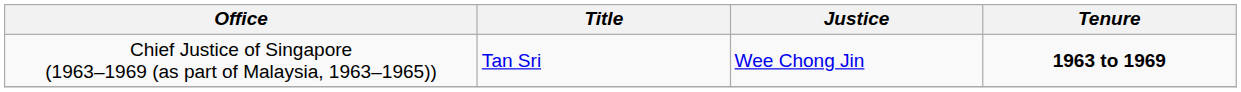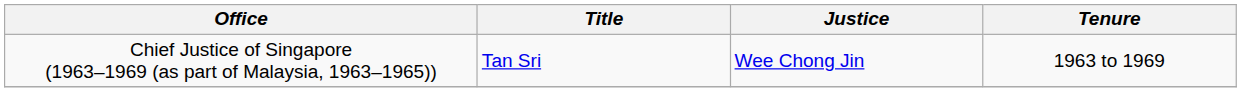(1109, 60) bold -> (1109, 60) normal
